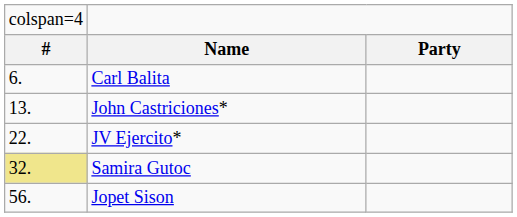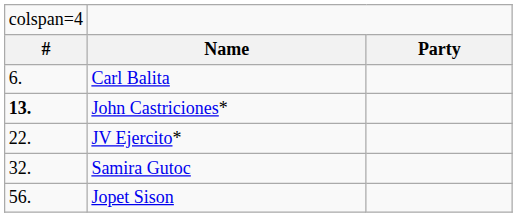(20, 108) normal -> (20, 108) bold
(20, 168) khaki background -> (20, 168) no background
